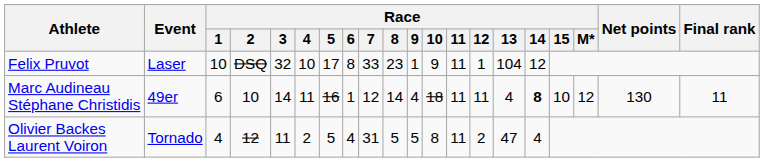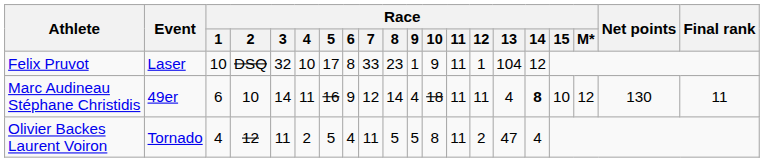(351, 96) 1 -> (351, 96) 9
(371, 138) 31 -> (371, 138) 11
